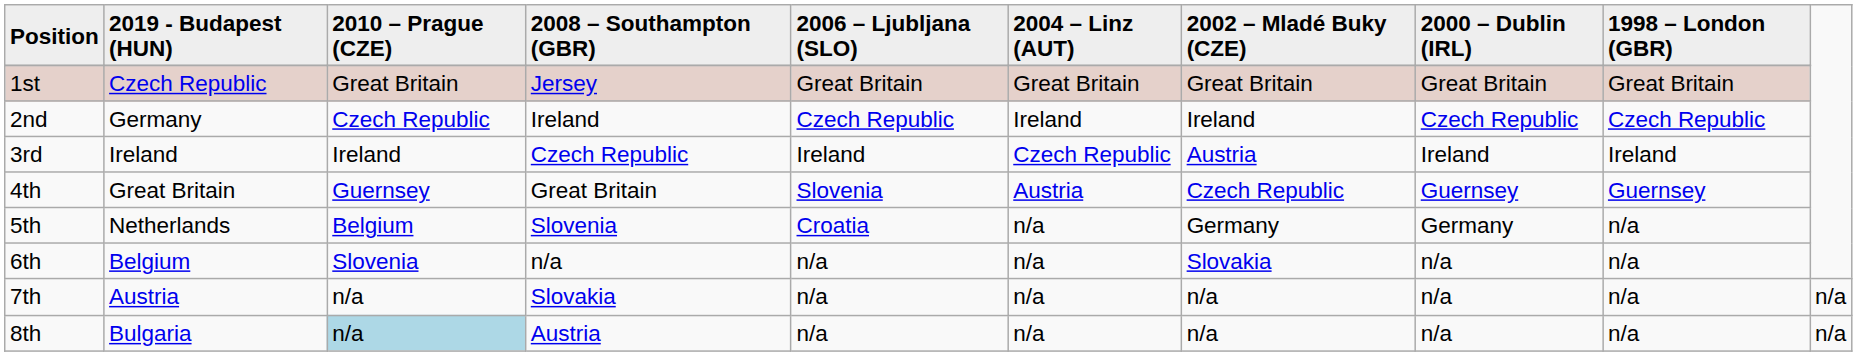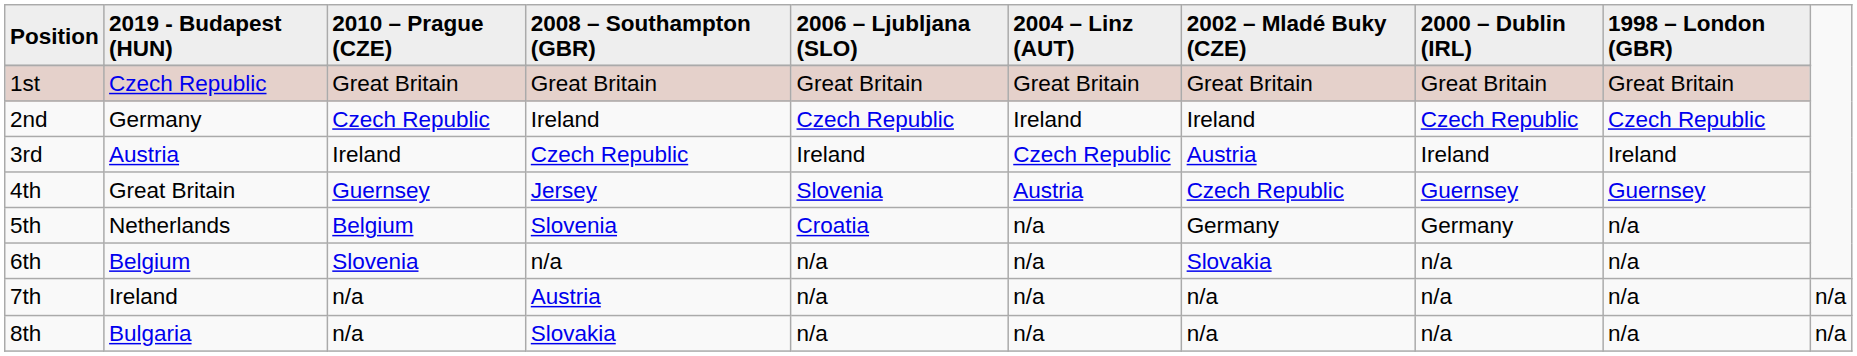(564, 84) Jersey -> (594, 84) Great Britain
(143, 155) Ireland -> (144, 155) Austria
(594, 190) Great Britain -> (564, 190) Jersey
(144, 297) Austria -> (143, 297) Ireland
(573, 297) Slovakia -> (566, 297) Austria
(348, 333) lightblue background -> (348, 333) no background
(566, 333) Austria -> (573, 333) Slovakia
